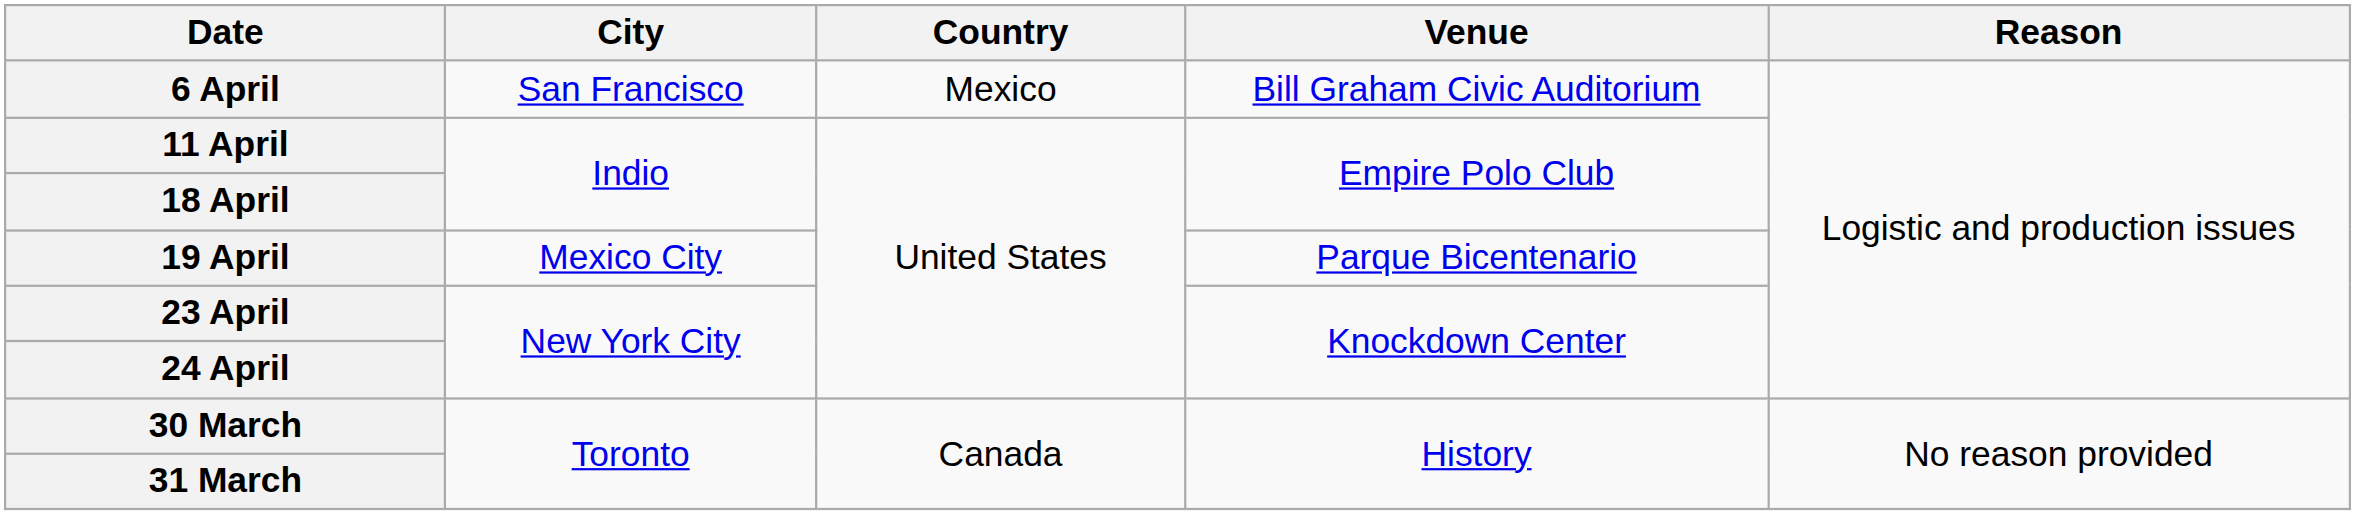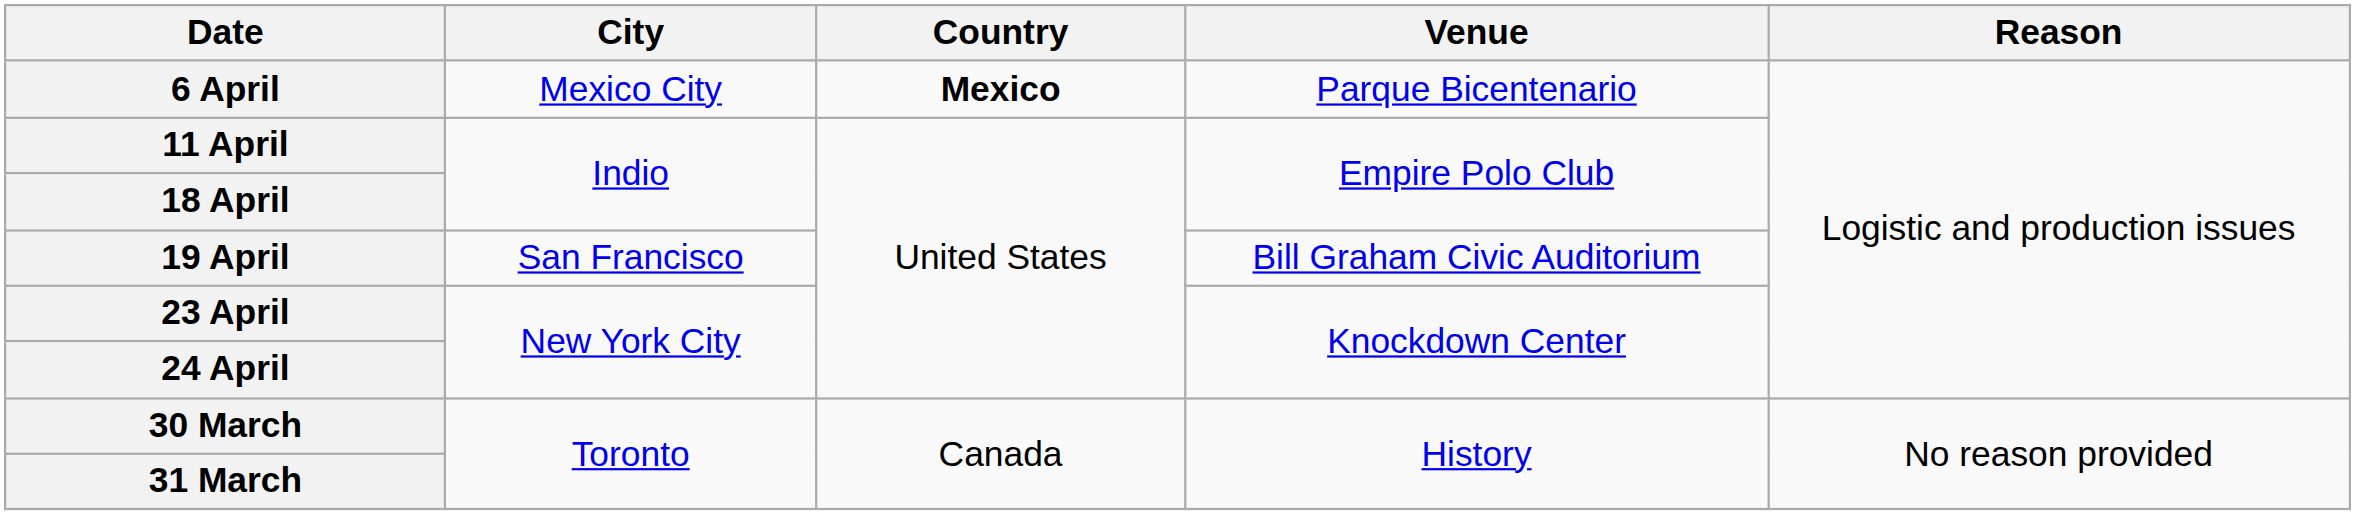(631, 88) San Francisco -> (631, 88) Mexico City
(1001, 88) normal -> (1001, 88) bold
(1477, 88) Bill Graham Civic Auditorium -> (1477, 88) Parque Bicentenario
(631, 256) Mexico City -> (631, 256) San Francisco
(1477, 256) Parque Bicentenario -> (1477, 256) Bill Graham Civic Auditorium
